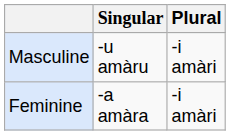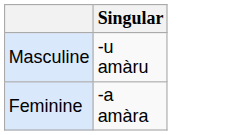- column: (197, 18)
